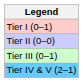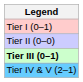(32, 55) normal -> (33, 55) bold
